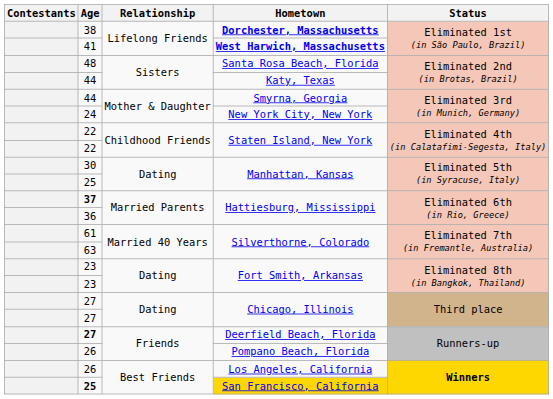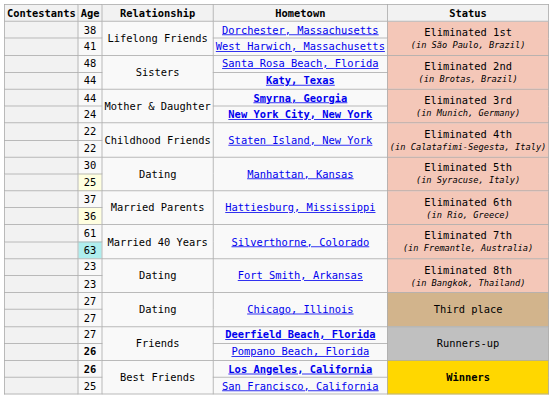(300, 30) bold -> (300, 30) normal
(300, 47) bold -> (300, 47) normal
(300, 81) normal -> (300, 81) bold
(300, 98) normal -> (300, 98) bold
(300, 115) normal -> (300, 115) bold
(90, 182) no background -> (90, 182) lightyellow background
(90, 199) bold -> (90, 199) normal
(90, 216) no background -> (90, 216) lightyellow background
(90, 250) no background -> (90, 250) paleturquoise background
(90, 335) bold -> (90, 335) normal
(300, 335) normal -> (300, 335) bold
(90, 352) normal -> (90, 352) bold
(90, 369) normal -> (90, 369) bold
(300, 369) normal -> (300, 369) bold
(90, 386) bold -> (90, 386) normal
(300, 386) gold background -> (300, 386) no background
